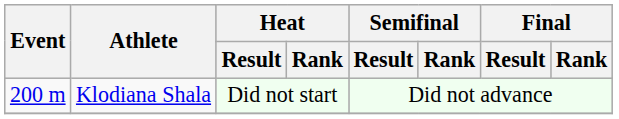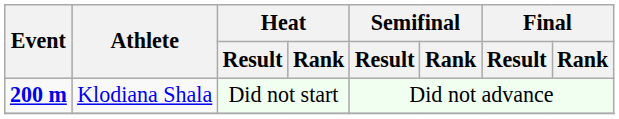(38, 95) normal -> (38, 95) bold
